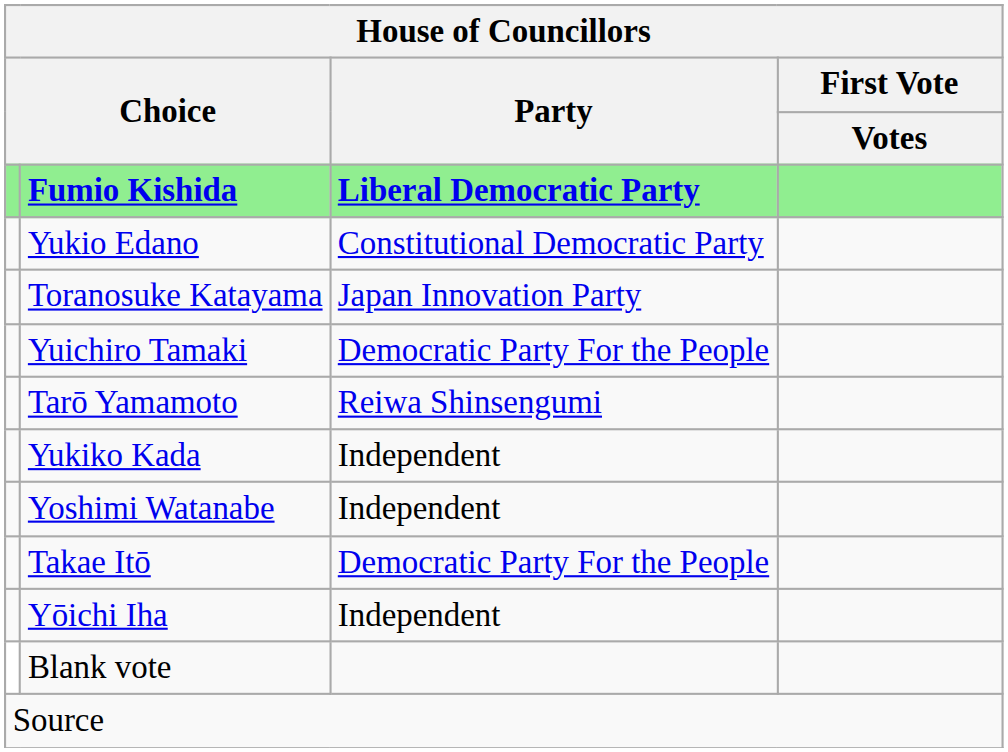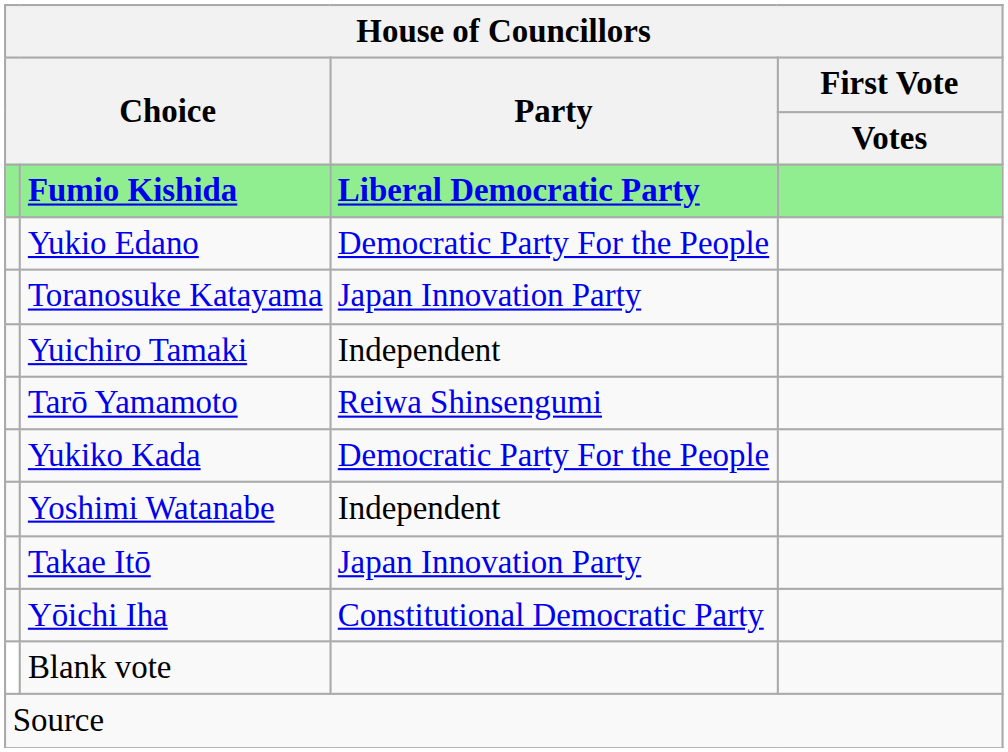(551, 242) Constitutional Democratic Party -> (553, 242) Democratic Party For the People
(553, 348) Democratic Party For the People -> (419, 348) Independent
(419, 454) Independent -> (553, 454) Democratic Party For the People
(553, 560) Democratic Party For the People -> (490, 560) Japan Innovation Party
(419, 613) Independent -> (551, 613) Constitutional Democratic Party
